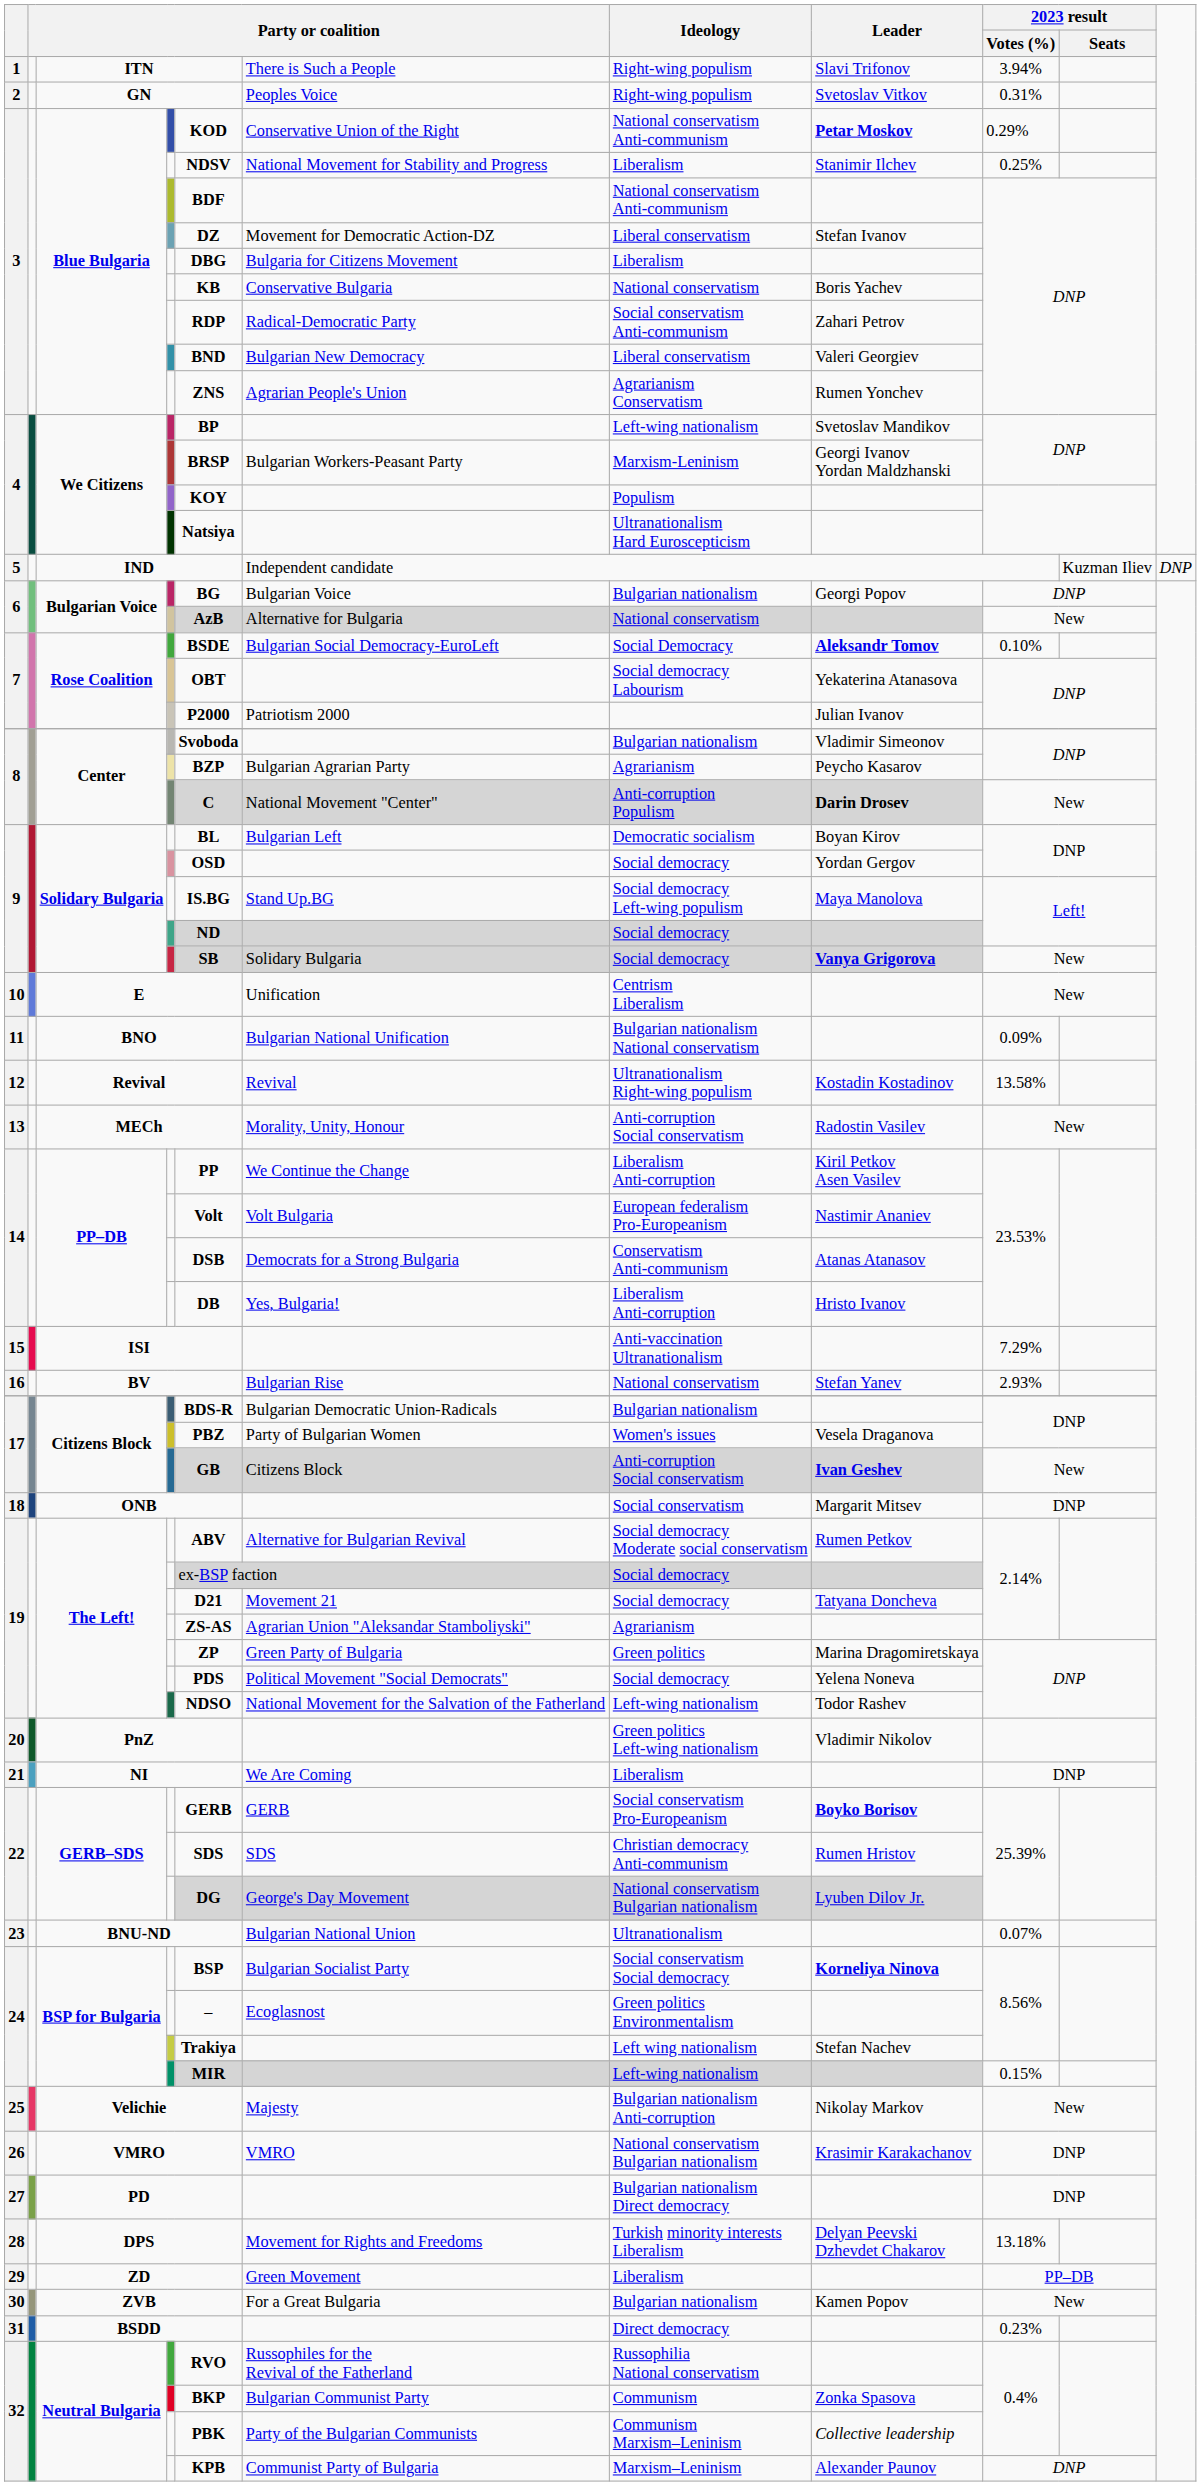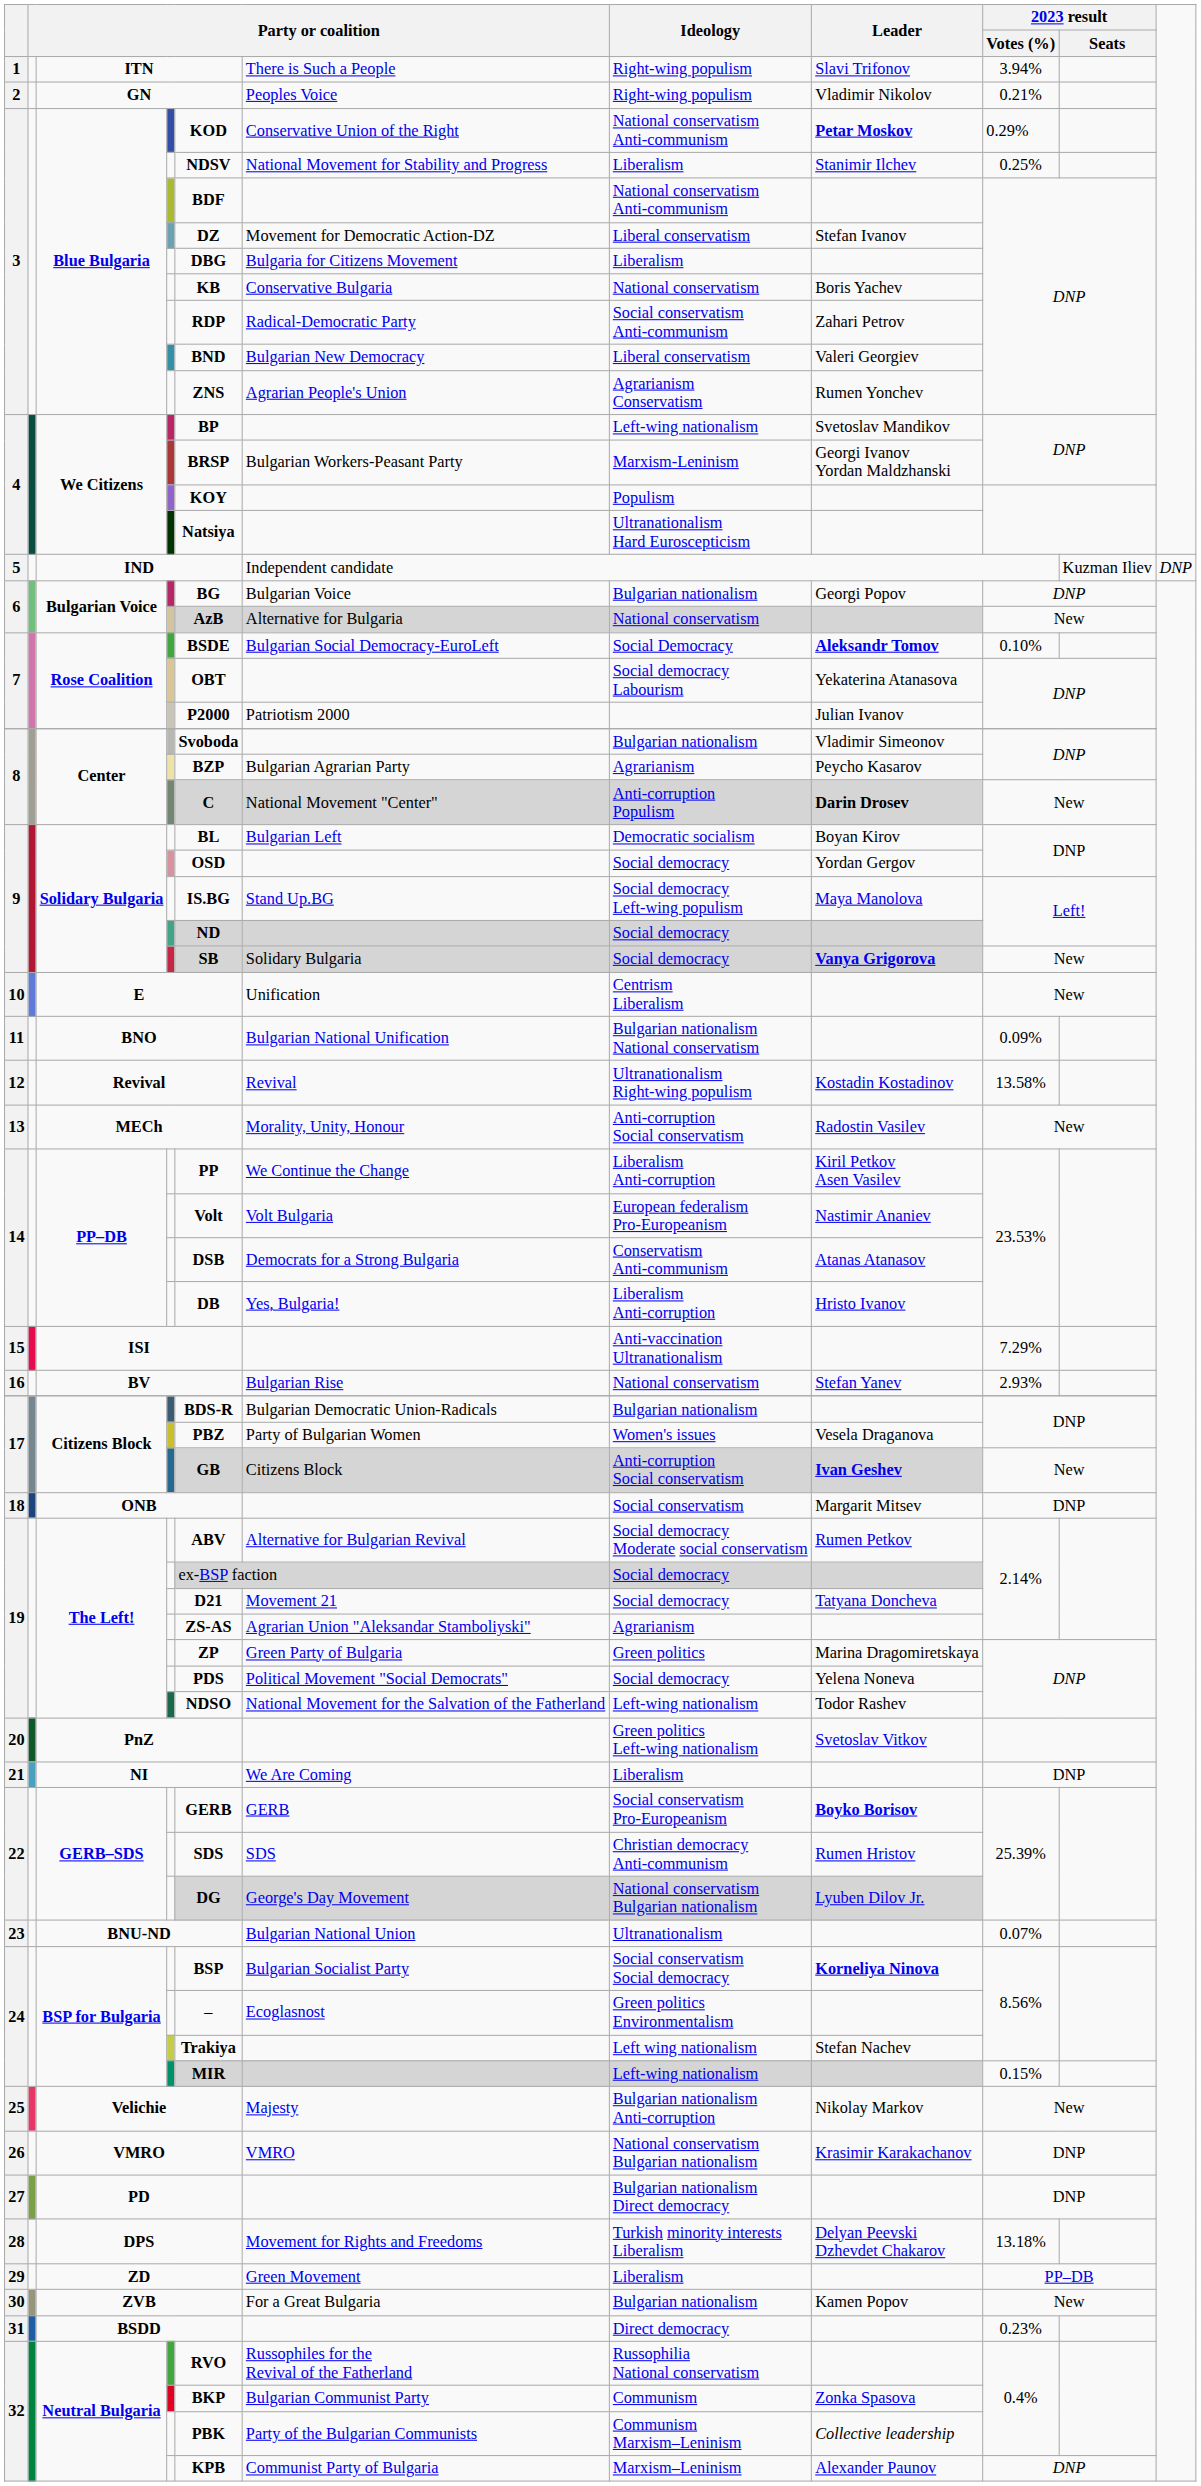(871, 95) Svetoslav Vitkov -> (873, 95) Vladimir Nikolov
(1021, 95) 0.31% -> (1021, 95) 0.21%
(873, 1739) Vladimir Nikolov -> (871, 1739) Svetoslav Vitkov
